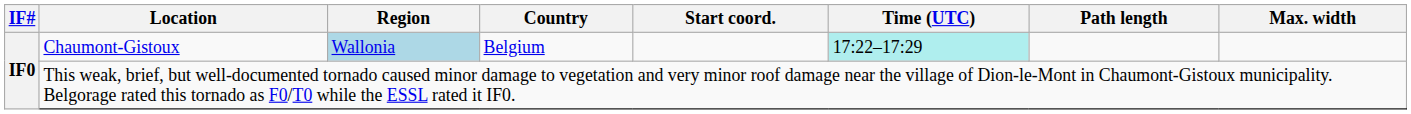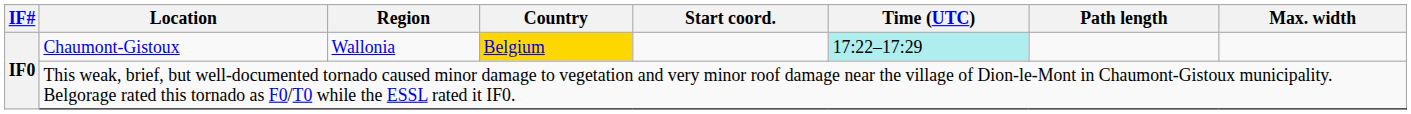(363, 46) lightblue background -> (363, 46) no background
(514, 46) no background -> (514, 46) gold background
